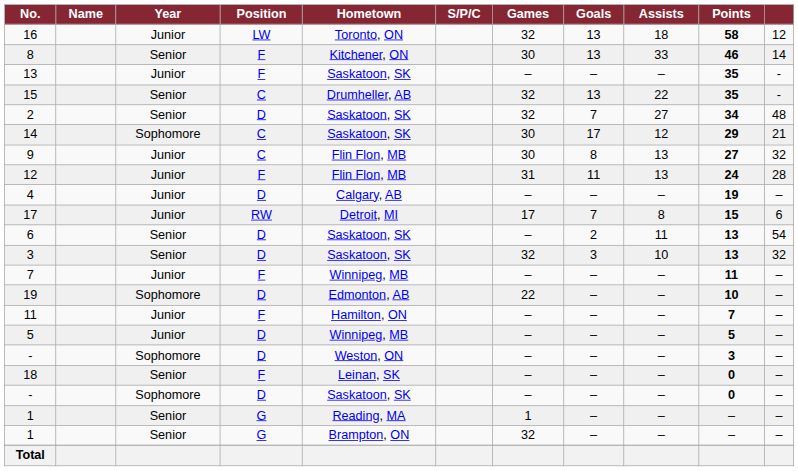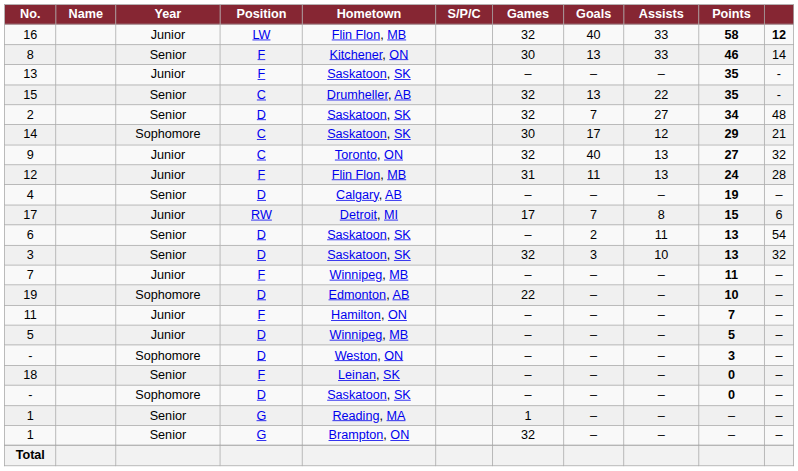(369, 34) Toronto, ON -> (369, 34) Flin Flon, MB
(594, 34) 13 -> (594, 34) 40
(661, 34) 18 -> (661, 34) 33
(779, 34) normal -> (779, 34) bold
(369, 154) Flin Flon, MB -> (369, 154) Toronto, ON
(528, 154) 30 -> (528, 154) 32
(594, 154) 8 -> (594, 154) 40
(168, 194) Junior -> (168, 194) Senior
